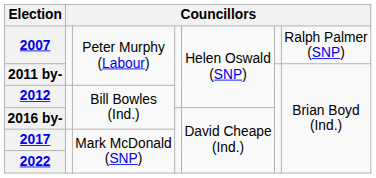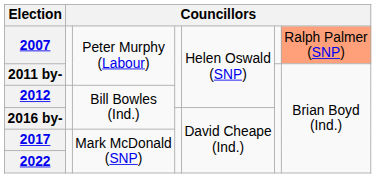(326, 44) no background -> (326, 44) lightsalmon background
